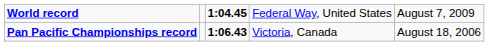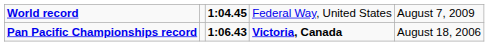(295, 31) normal -> (297, 31) bold
